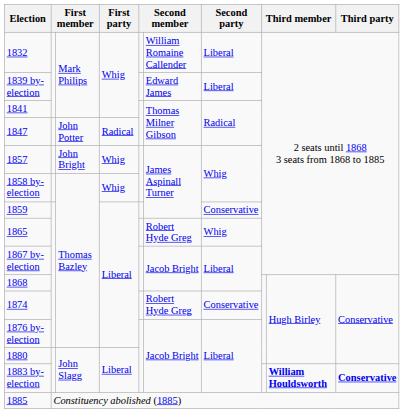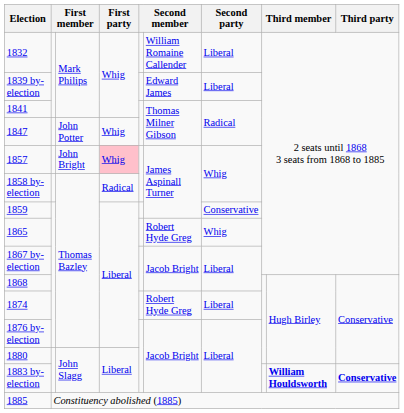(118, 131) Radical -> (113, 131) Whig
(113, 159) no background -> (113, 159) pink background
(113, 187) Whig -> (118, 187) Radical
(231, 305) Conservative -> (219, 305) Liberal
